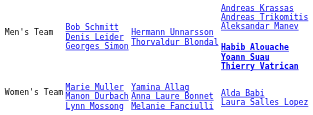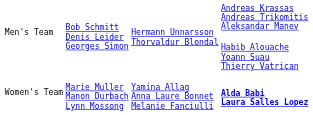(260, 57) bold -> (260, 57) normal
(265, 98) normal -> (265, 98) bold
